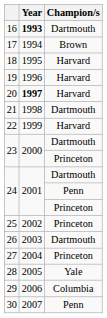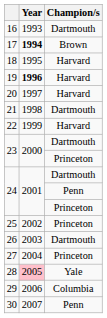(32, 28) bold -> (32, 28) normal
(32, 45) normal -> (32, 45) bold
(32, 77) normal -> (32, 77) bold
(32, 93) bold -> (32, 93) normal
(32, 272) no background -> (32, 272) pink background
